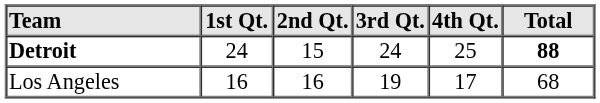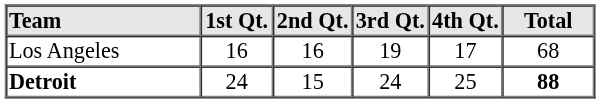rows swapped: (64, 81) <-> (43, 51)
